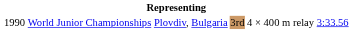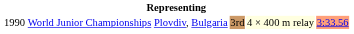(281, 22) no background -> (281, 22) lightyellow background
(333, 22) no background -> (333, 22) lightsalmon background
